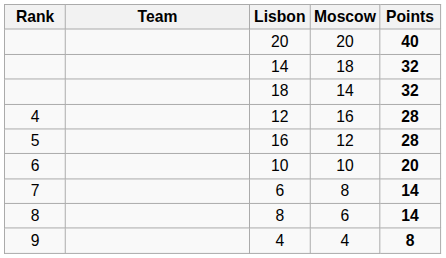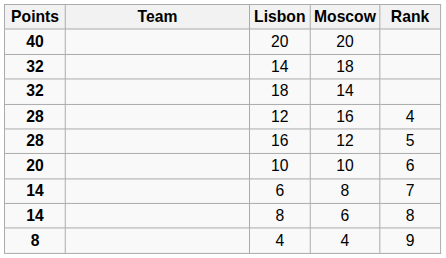columns swapped: (35, 16) <-> (410, 16)
